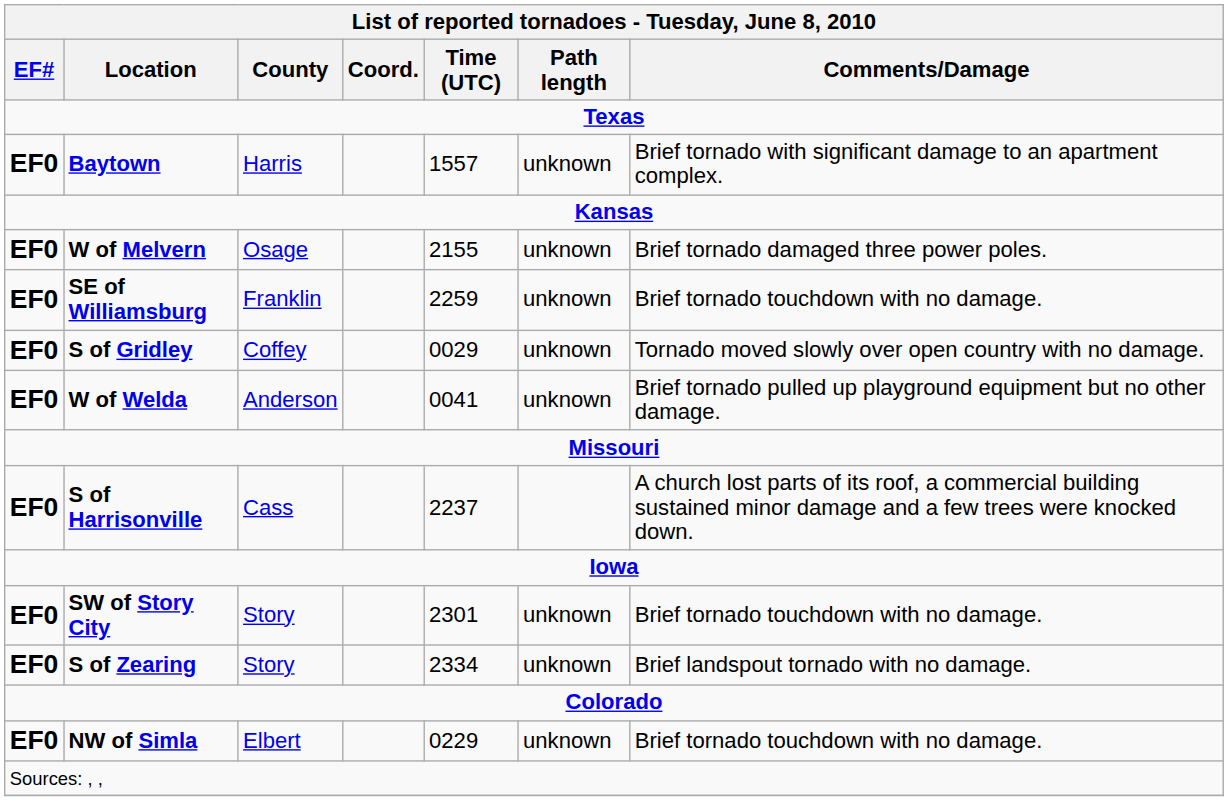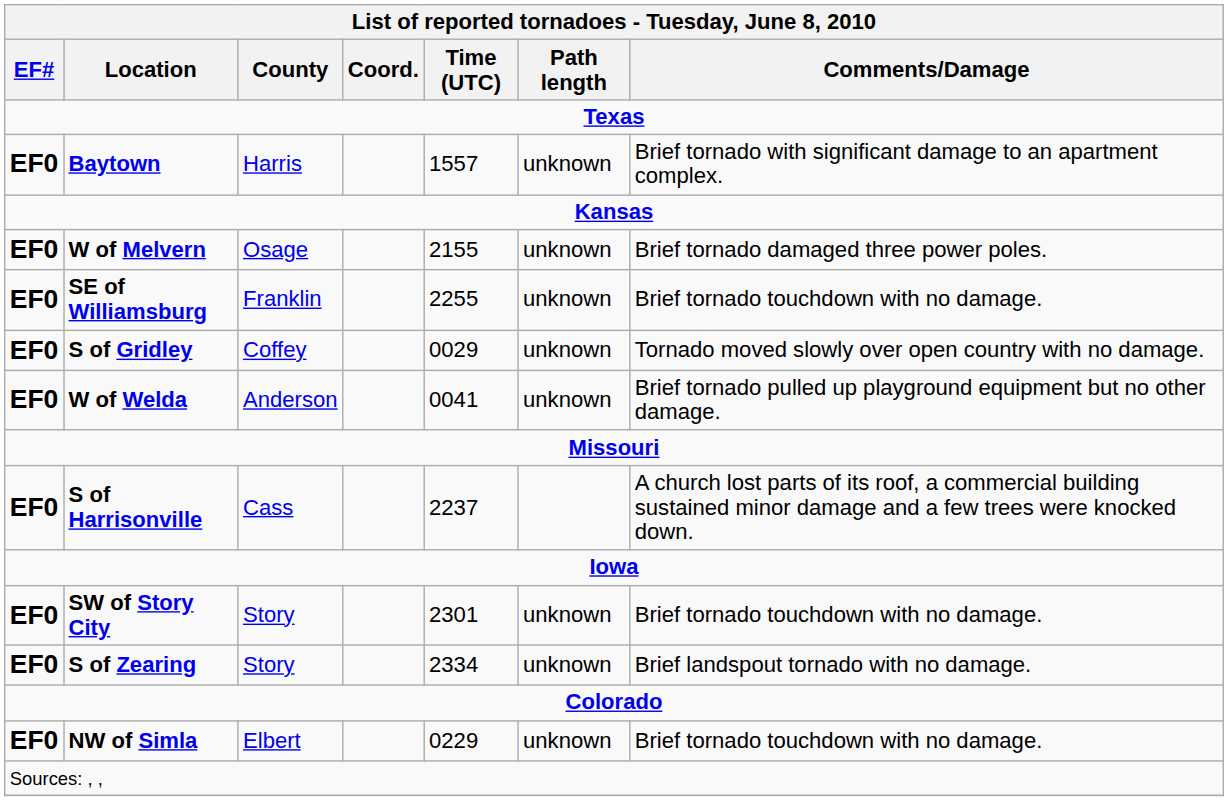(454, 299) 2259 -> (454, 299) 2255
